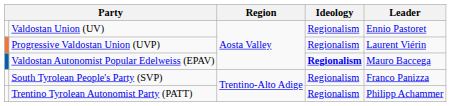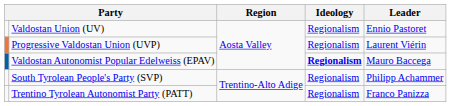(398, 77) Franco Panizza -> (405, 77) Philipp Achammer
(405, 93) Philipp Achammer -> (398, 93) Franco Panizza
